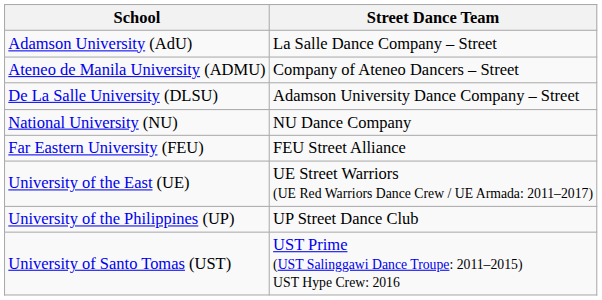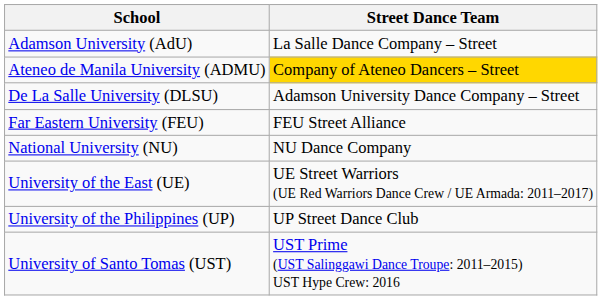(396, 69) no background -> (396, 69) gold background
rows swapped: (106, 148) <-> (93, 122)
